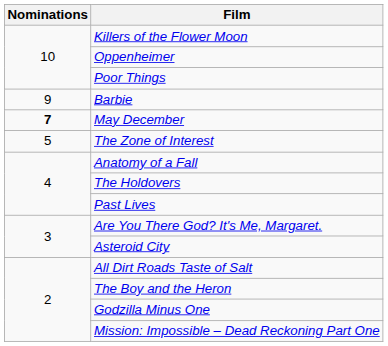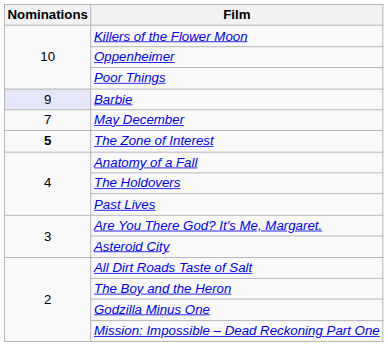(48, 99) no background -> (48, 99) lavender background
(48, 120) bold -> (48, 120) normal
(48, 141) normal -> (48, 141) bold
